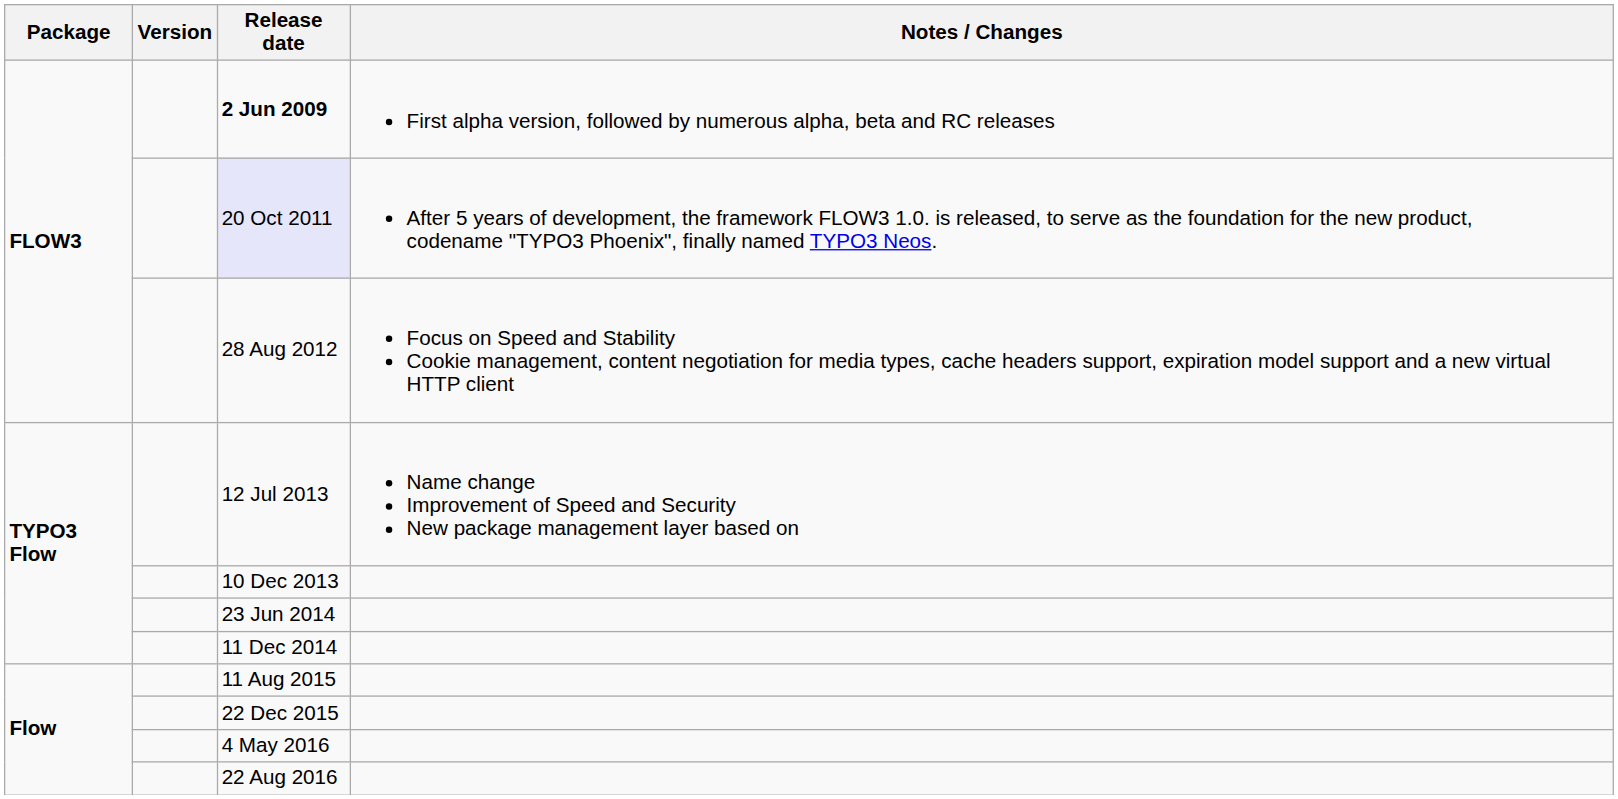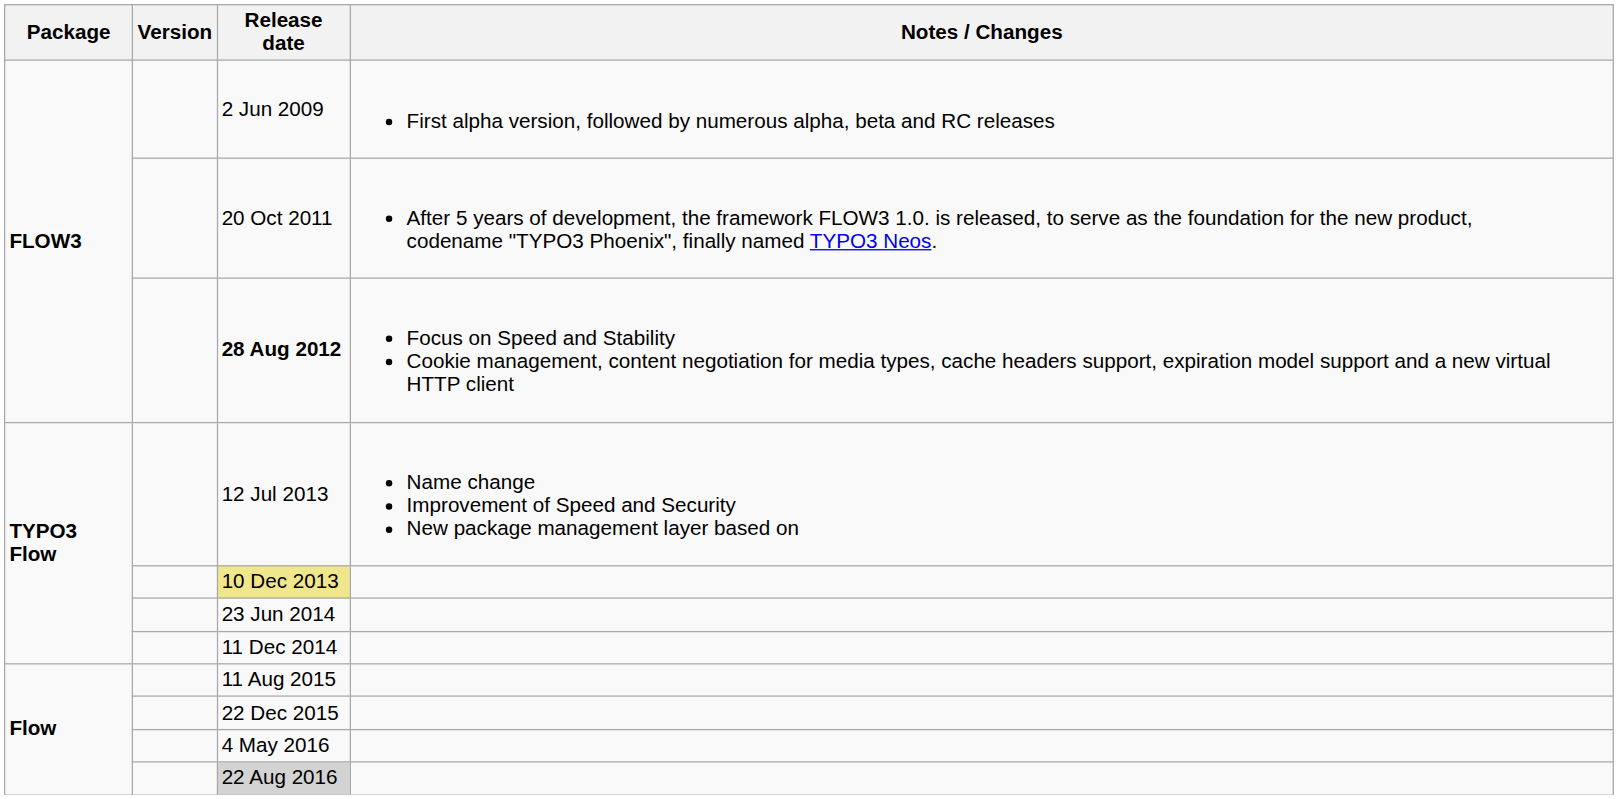(274, 109) bold -> (273, 109) normal
(277, 217) lavender background -> (277, 217) no background
(280, 349) normal -> (281, 349) bold
(280, 581) no background -> (280, 581) khaki background
(280, 778) no background -> (280, 778) lightgrey background
